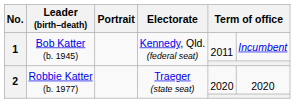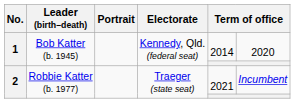(222, 53) 2011 -> (222, 53) 2014
(263, 47) Incumbent -> (263, 53) 2020
(222, 86) 2020 -> (222, 86) 2021
(263, 86) 2020 -> (263, 80) Incumbent
